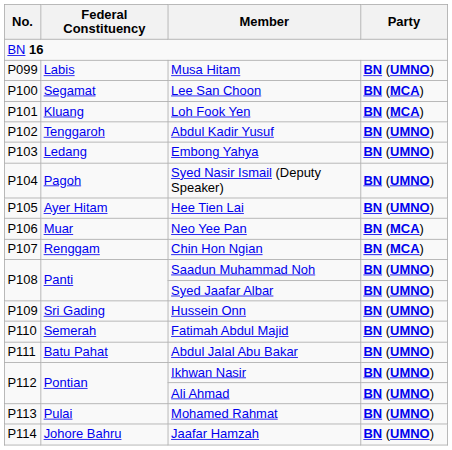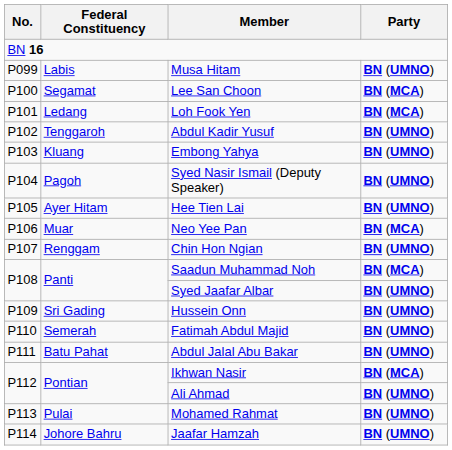(64, 111) Kluang -> (65, 111) Ledang
(65, 152) Ledang -> (64, 152) Kluang
(394, 249) BN (MCA) -> (399, 249) BN (UMNO)
(399, 270) BN (UMNO) -> (394, 270) BN (MCA)
(399, 372) BN (UMNO) -> (394, 372) BN (MCA)
